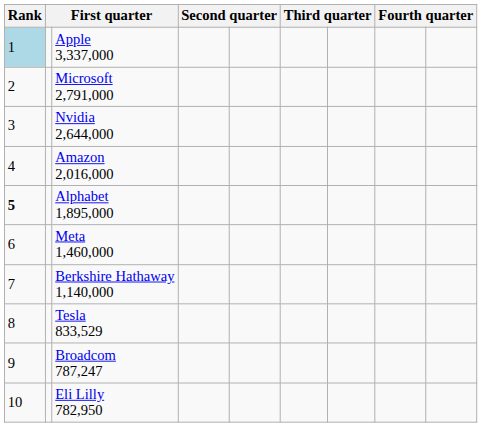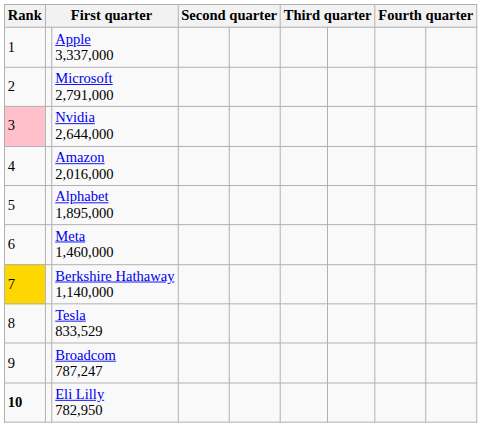(11, 47) lightblue background -> (11, 47) no background
(11, 126) no background -> (11, 126) pink background
(11, 205) bold -> (11, 205) normal
(11, 284) no background -> (11, 284) gold background
(15, 402) normal -> (15, 402) bold
